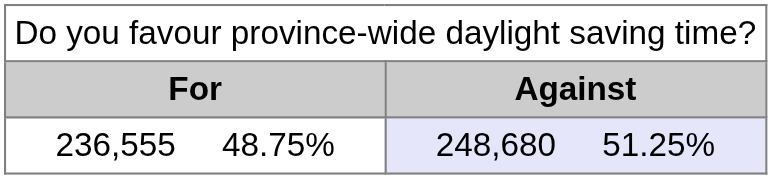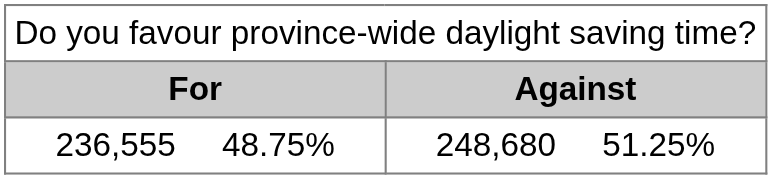(575, 144) lavender background -> (575, 144) no background
